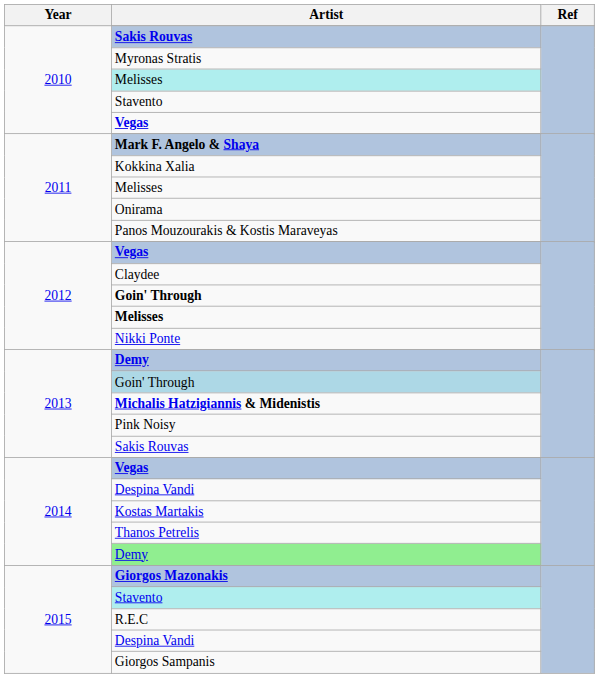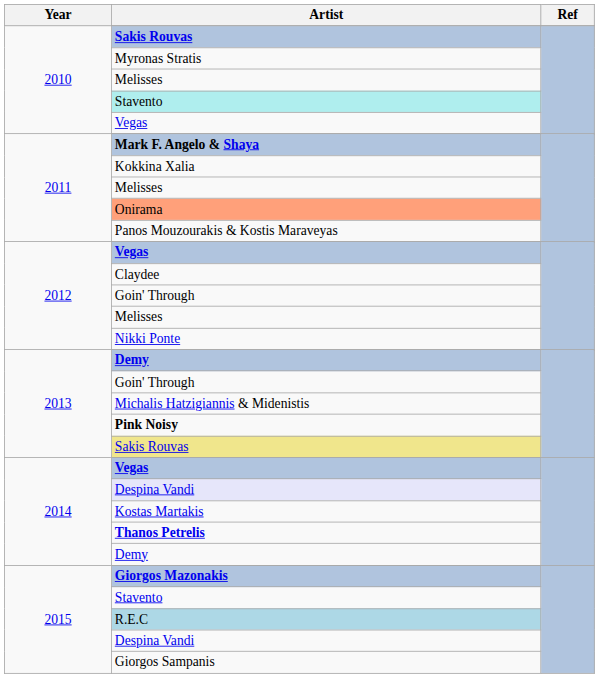(139, 79) paleturquoise background -> (139, 79) no background
(139, 101) no background -> (139, 101) paleturquoise background
(132, 123) bold -> (131, 123) normal
(139, 209) no background -> (139, 209) lightsalmon background
(158, 295) bold -> (155, 295) normal
(139, 317) bold -> (139, 317) normal
(155, 381) lightblue background -> (155, 381) no background
(217, 403) bold -> (212, 403) normal
(145, 425) normal -> (146, 425) bold
(152, 446) no background -> (152, 446) khaki background
(155, 489) no background -> (155, 489) lavender background
(157, 532) normal -> (160, 532) bold
(131, 554) lightgreen background -> (131, 554) no background
(139, 597) paleturquoise background -> (139, 597) no background
(131, 619) no background -> (131, 619) lightblue background
